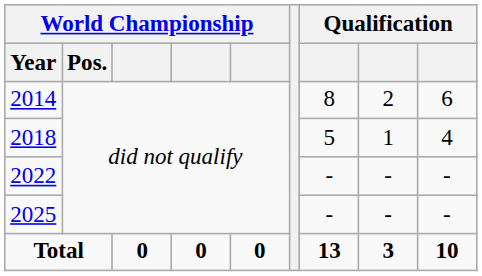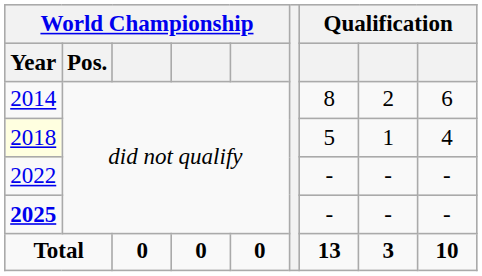(33, 137) no background -> (33, 137) lightyellow background
(33, 213) normal -> (33, 213) bold
